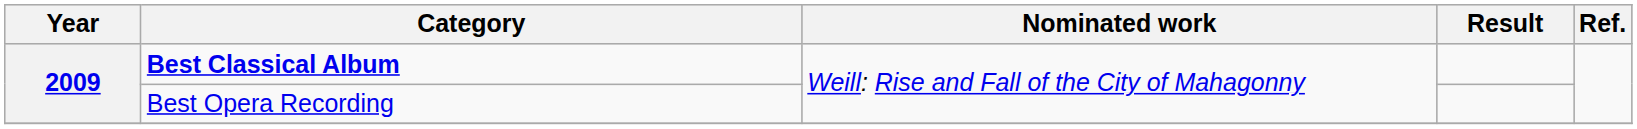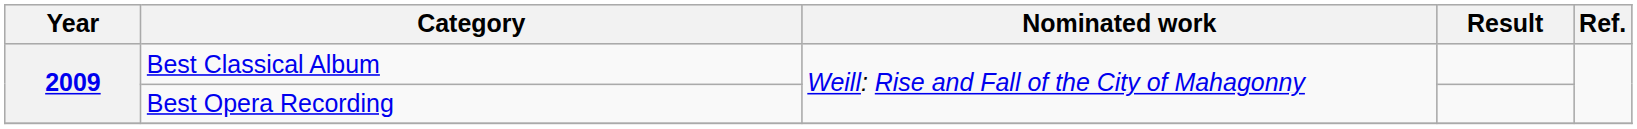(273, 63) bold -> (263, 63) normal
